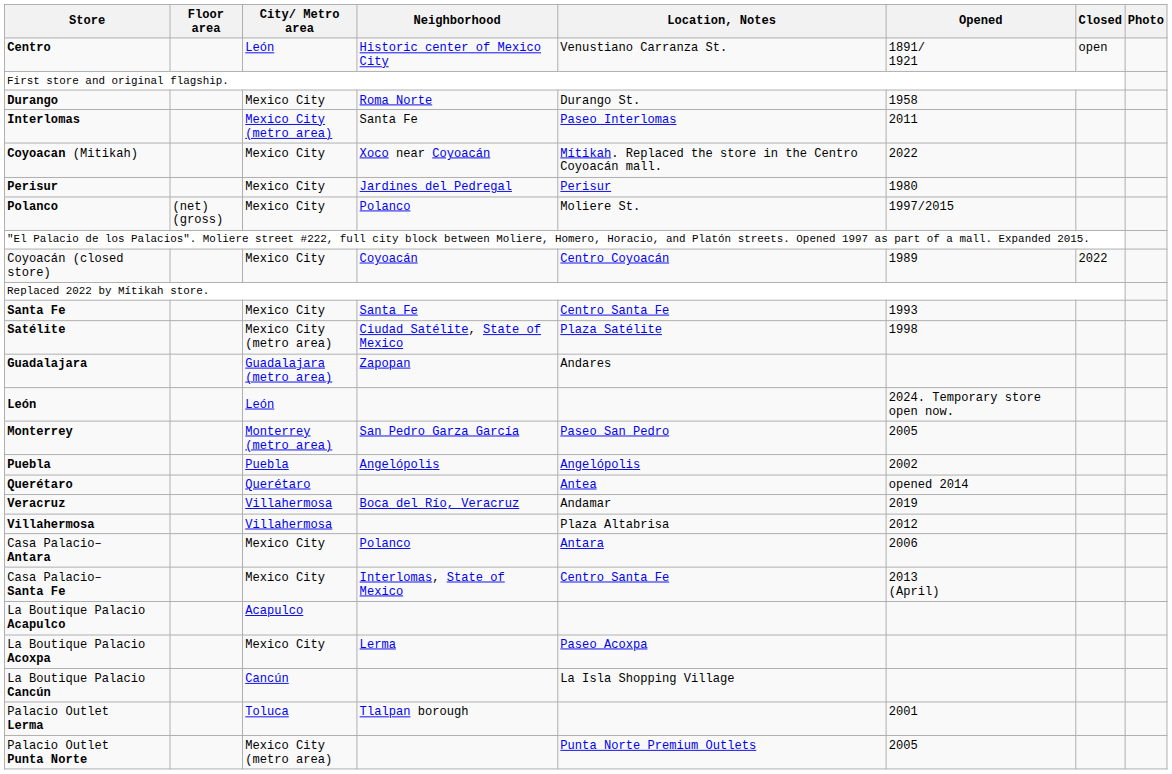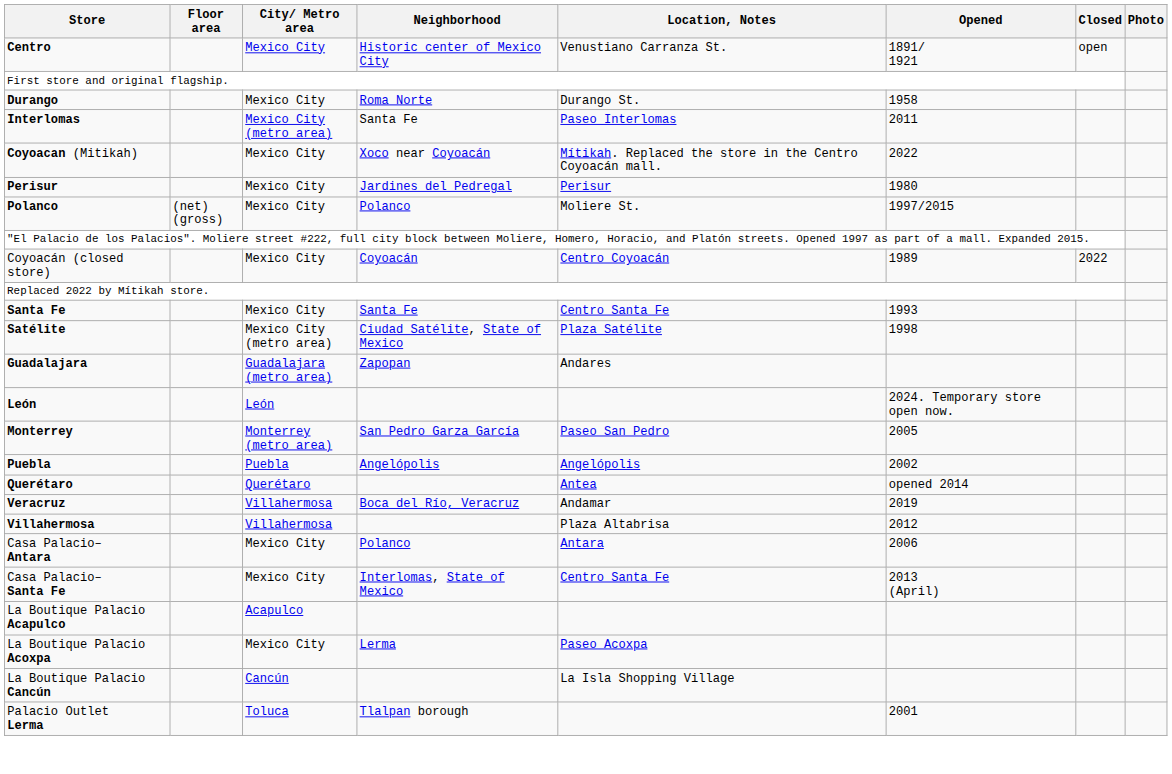(260, 48) León -> (285, 48) Mexico City
- row: (58, 753)
